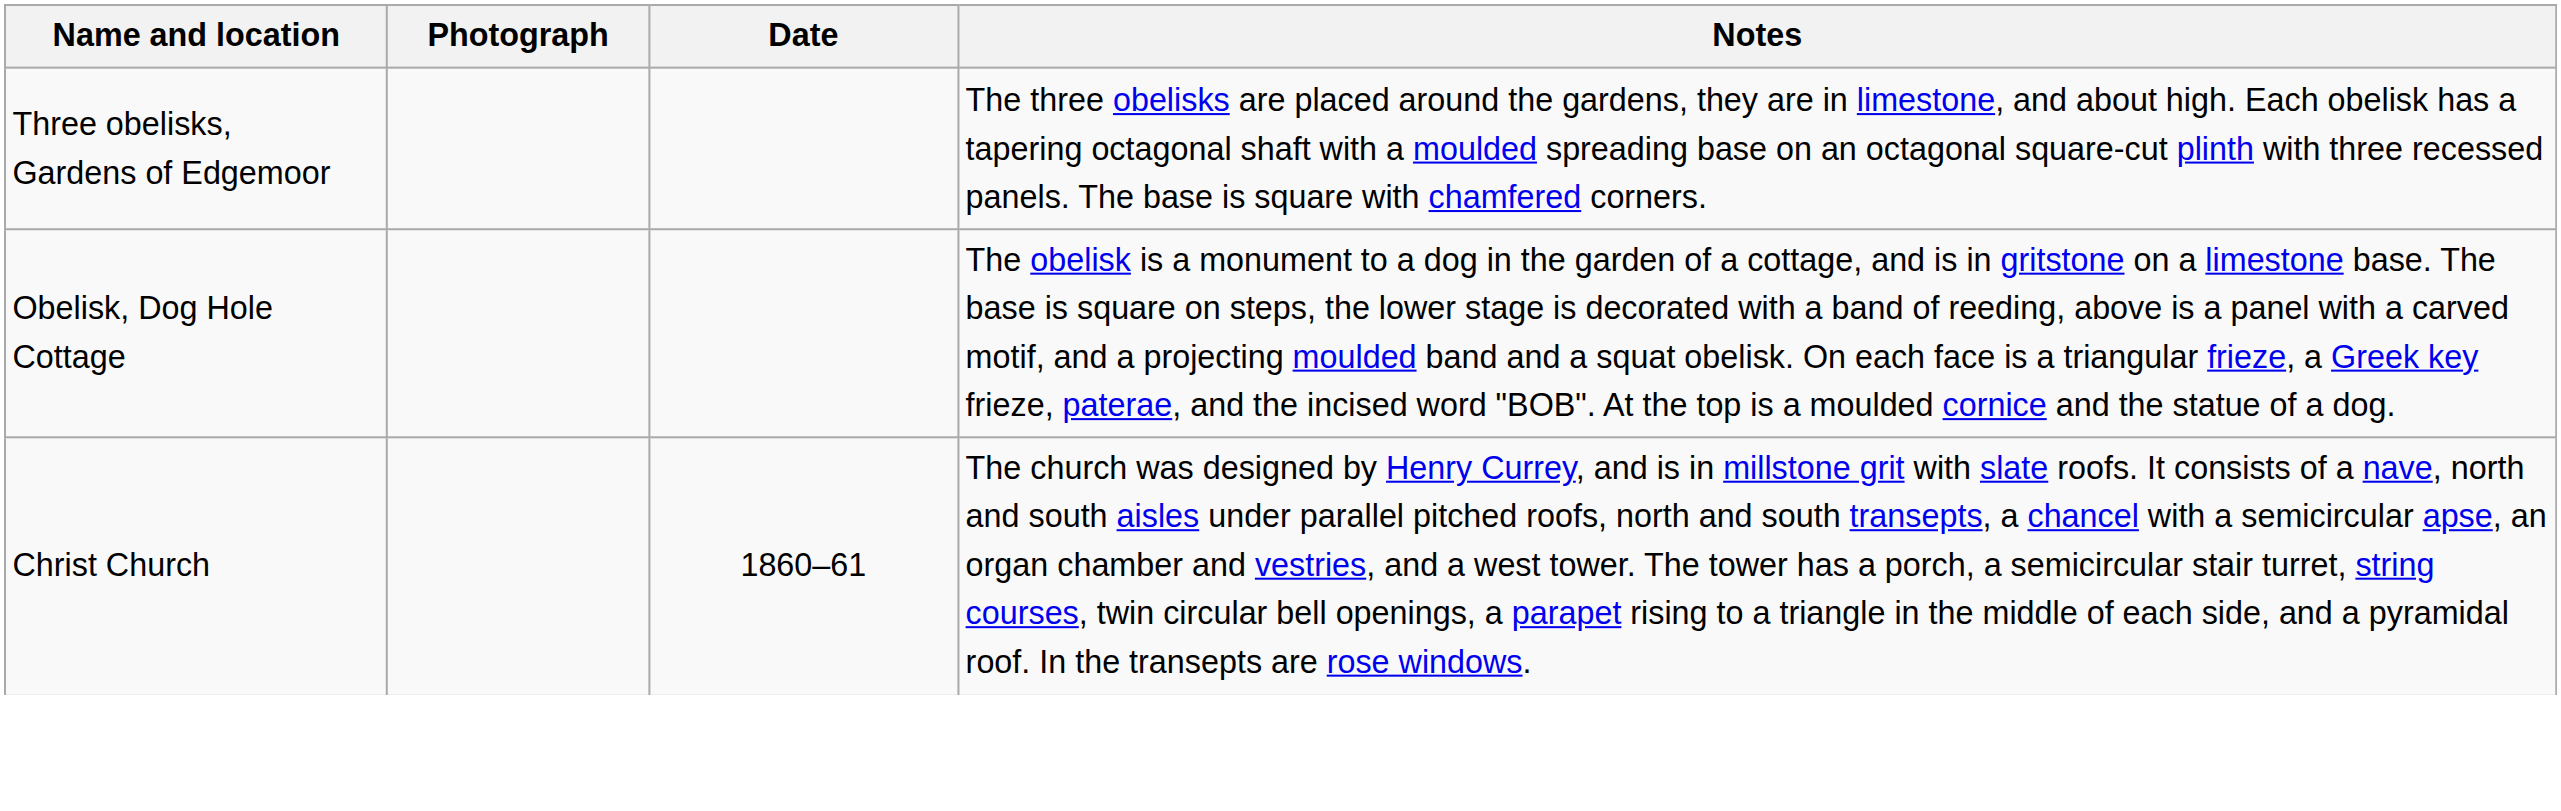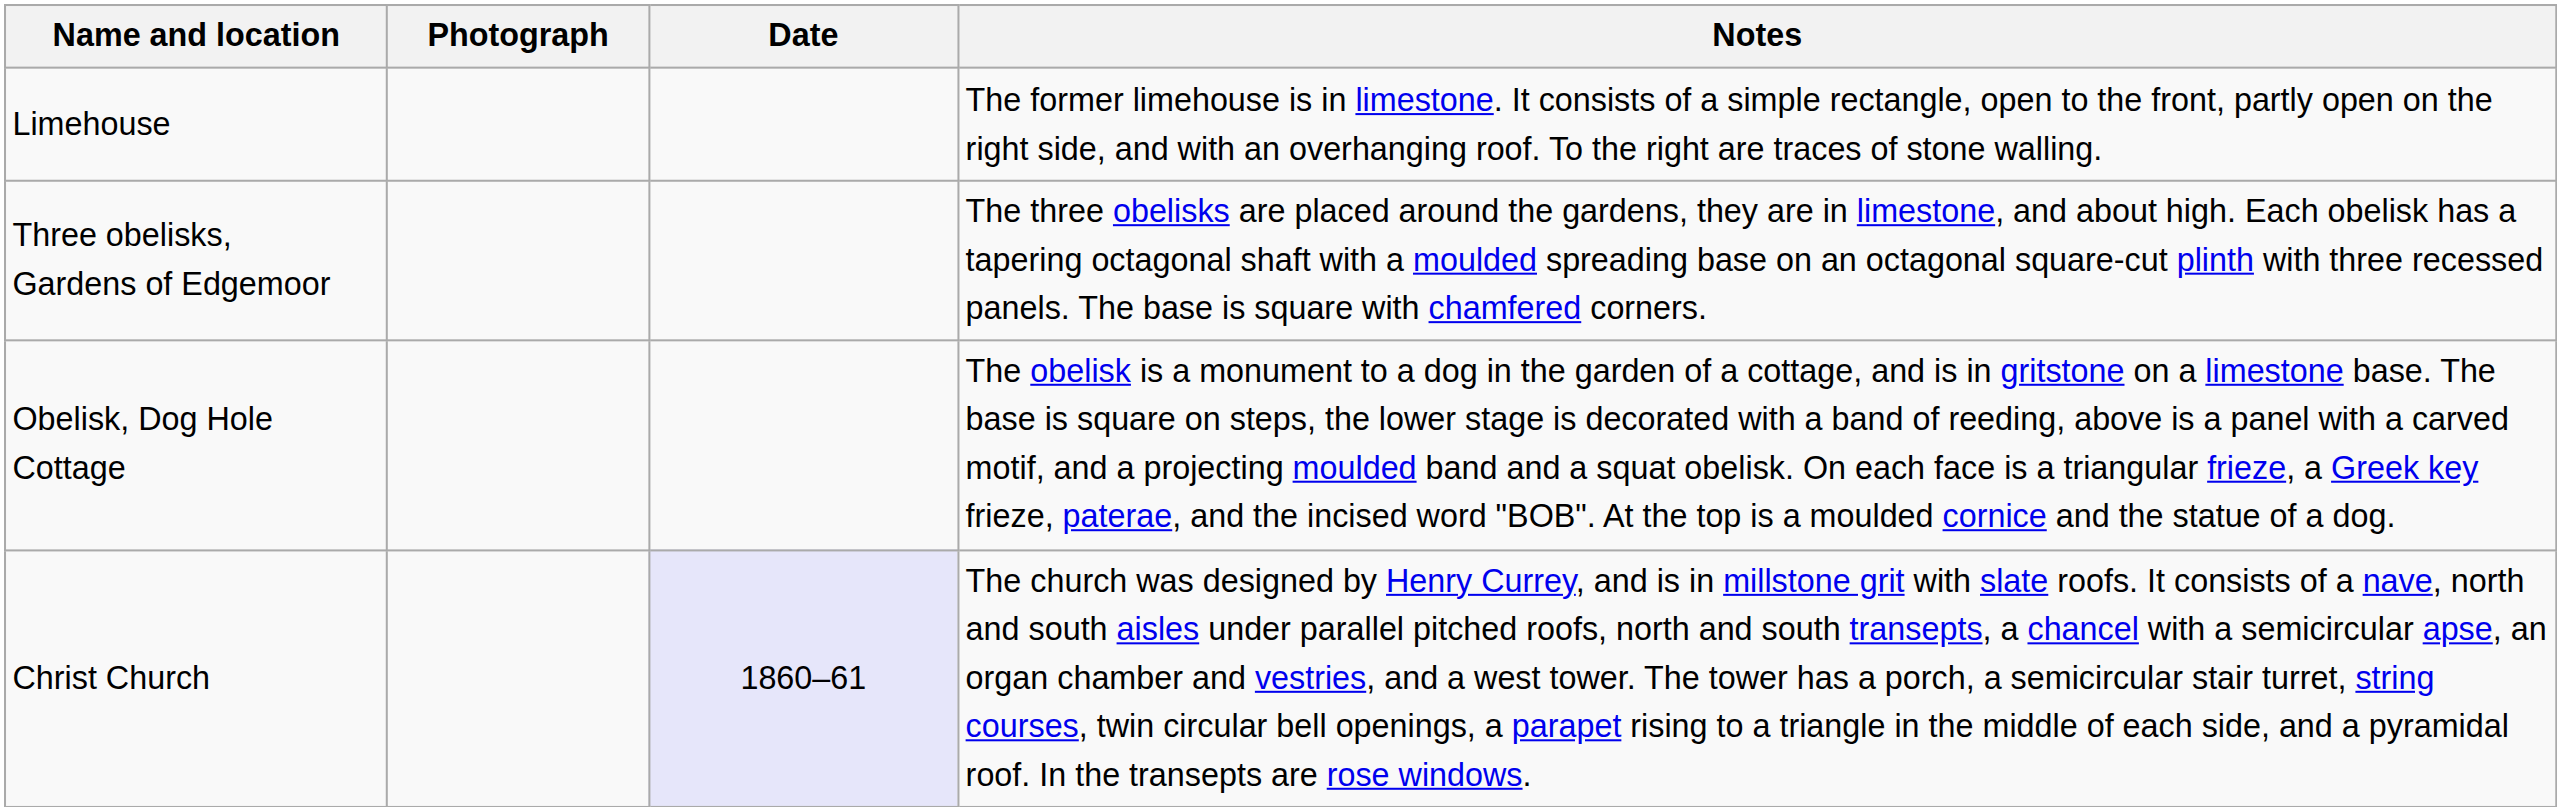+ row: (92, 123)
(803, 565) no background -> (803, 677) lavender background
